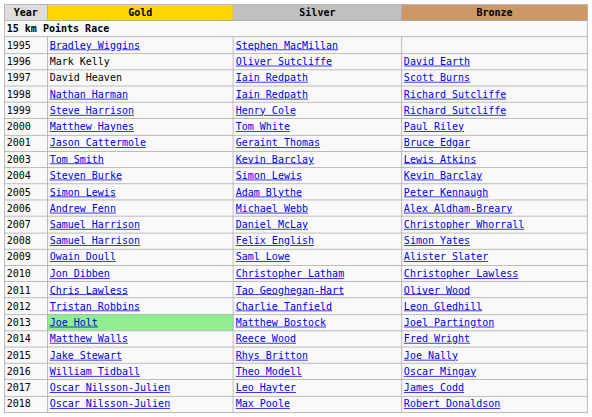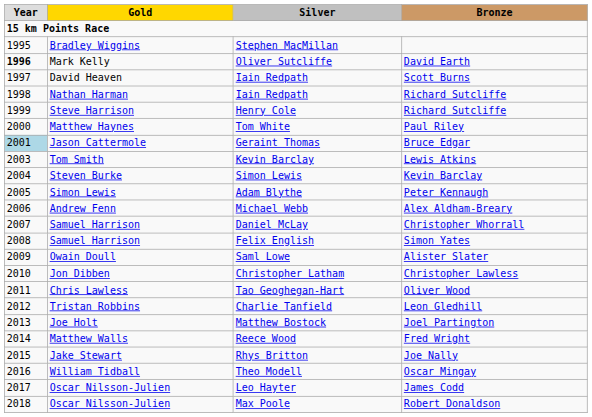(19, 61) normal -> (19, 61) bold
(19, 143) no background -> (19, 143) lightblue background
(74, 323) lightgreen background -> (74, 323) no background
